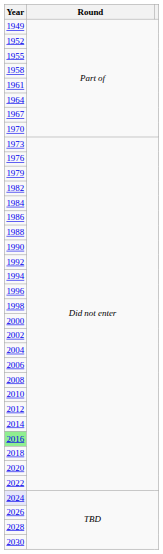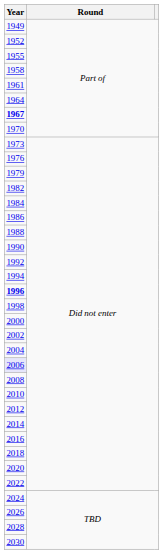(15, 115) normal -> (15, 115) bold
(15, 292) normal -> (15, 292) bold
(15, 365) no background -> (15, 365) lavender background
(15, 439) lightgreen background -> (15, 439) no background
(15, 498) lavender background -> (15, 498) no background
